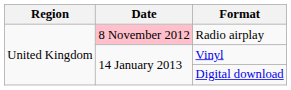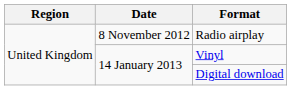(144, 34) pink background -> (144, 34) no background
